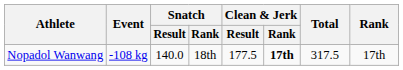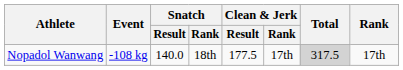(282, 55) bold -> (282, 55) normal
(325, 55) no background -> (325, 55) lightgrey background
